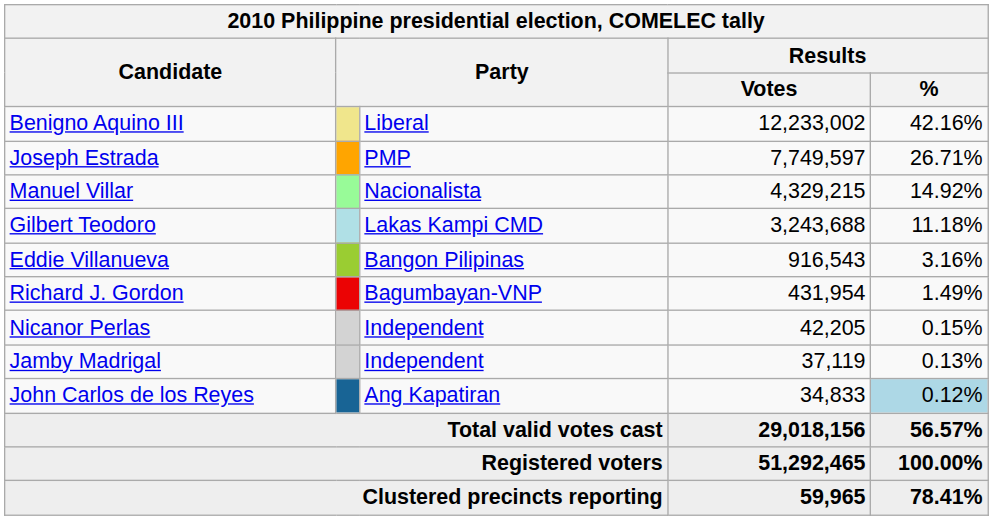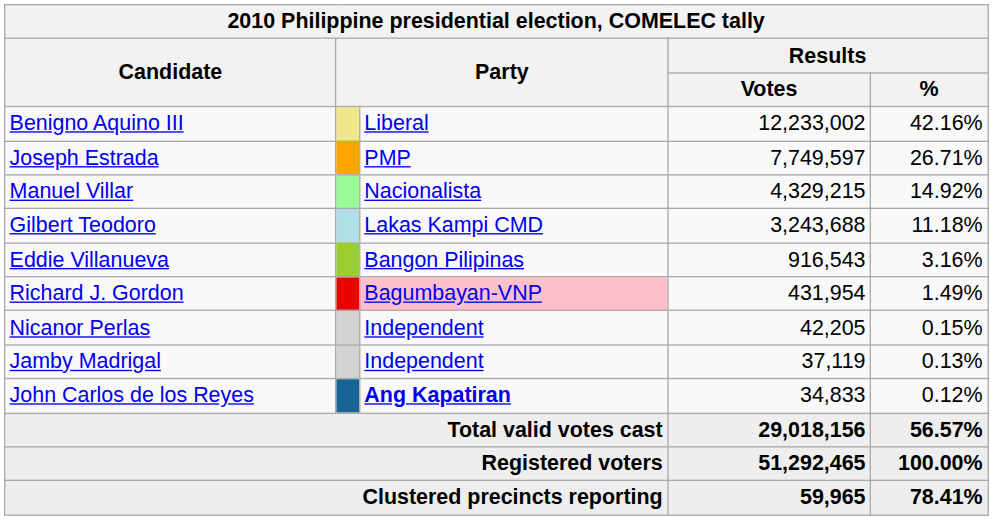(453, 293) no background -> (453, 293) pink background
(432, 395) normal -> (438, 395) bold
(952, 395) lightblue background -> (952, 395) no background
